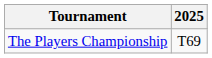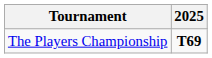(189, 41) normal -> (189, 41) bold
